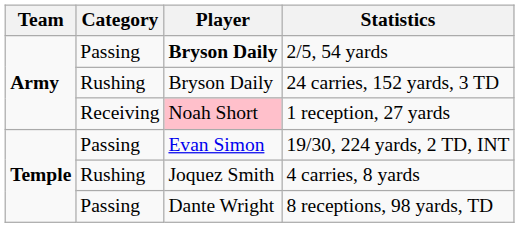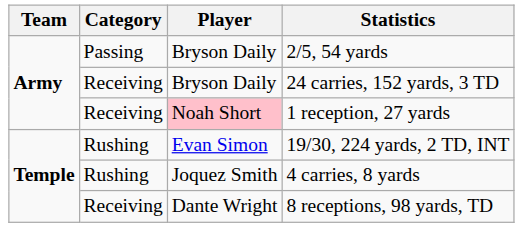(223, 51) bold -> (224, 51) normal
(113, 82) Rushing -> (123, 82) Receiving
(110, 144) Passing -> (116, 144) Rushing
(110, 206) Passing -> (123, 206) Receiving
